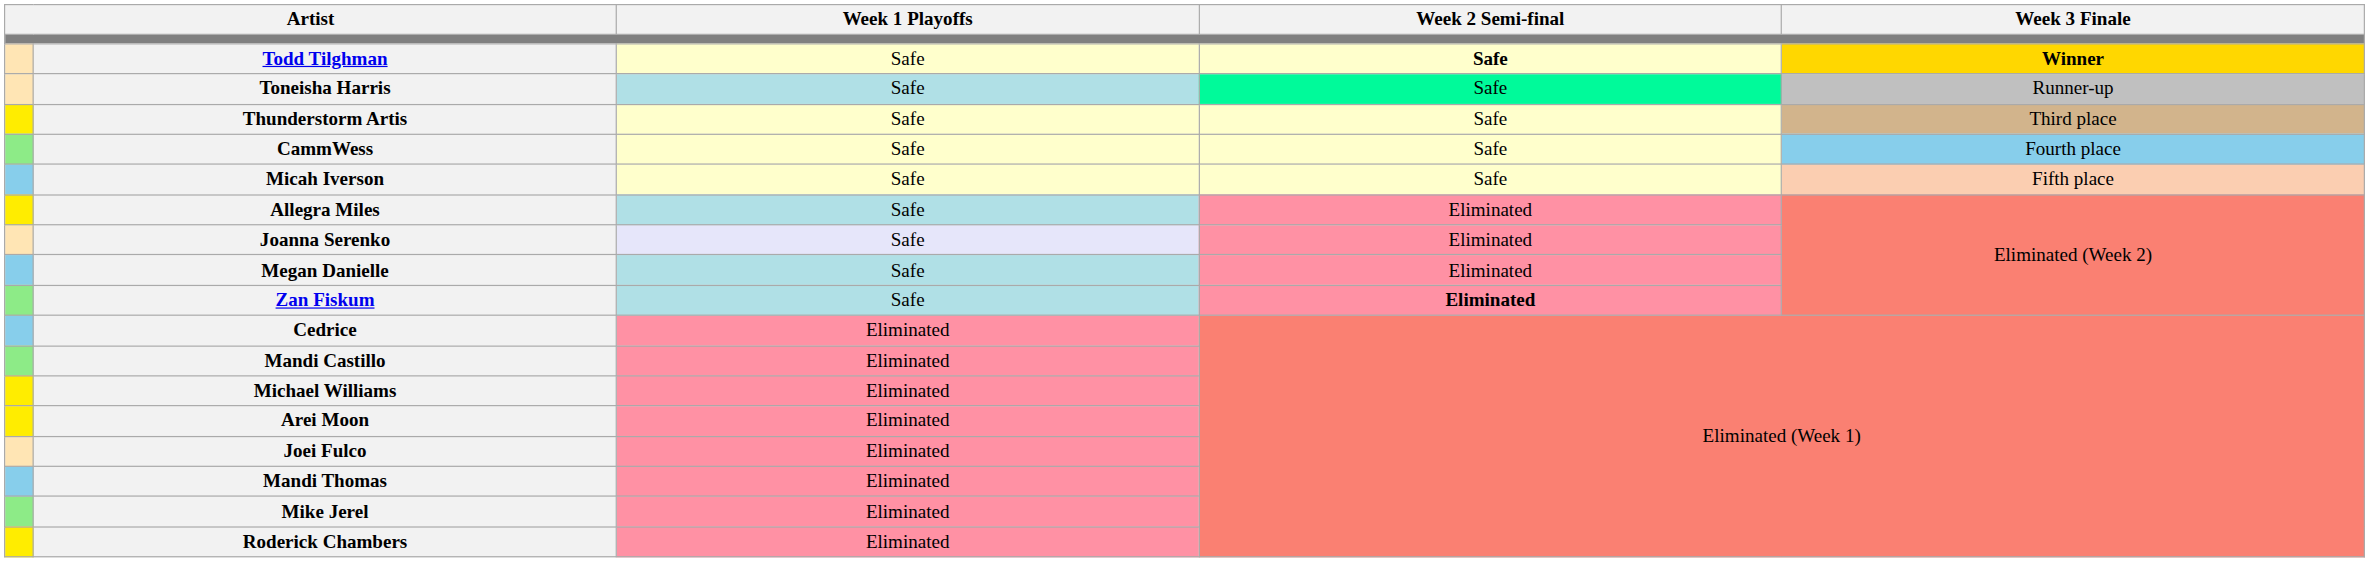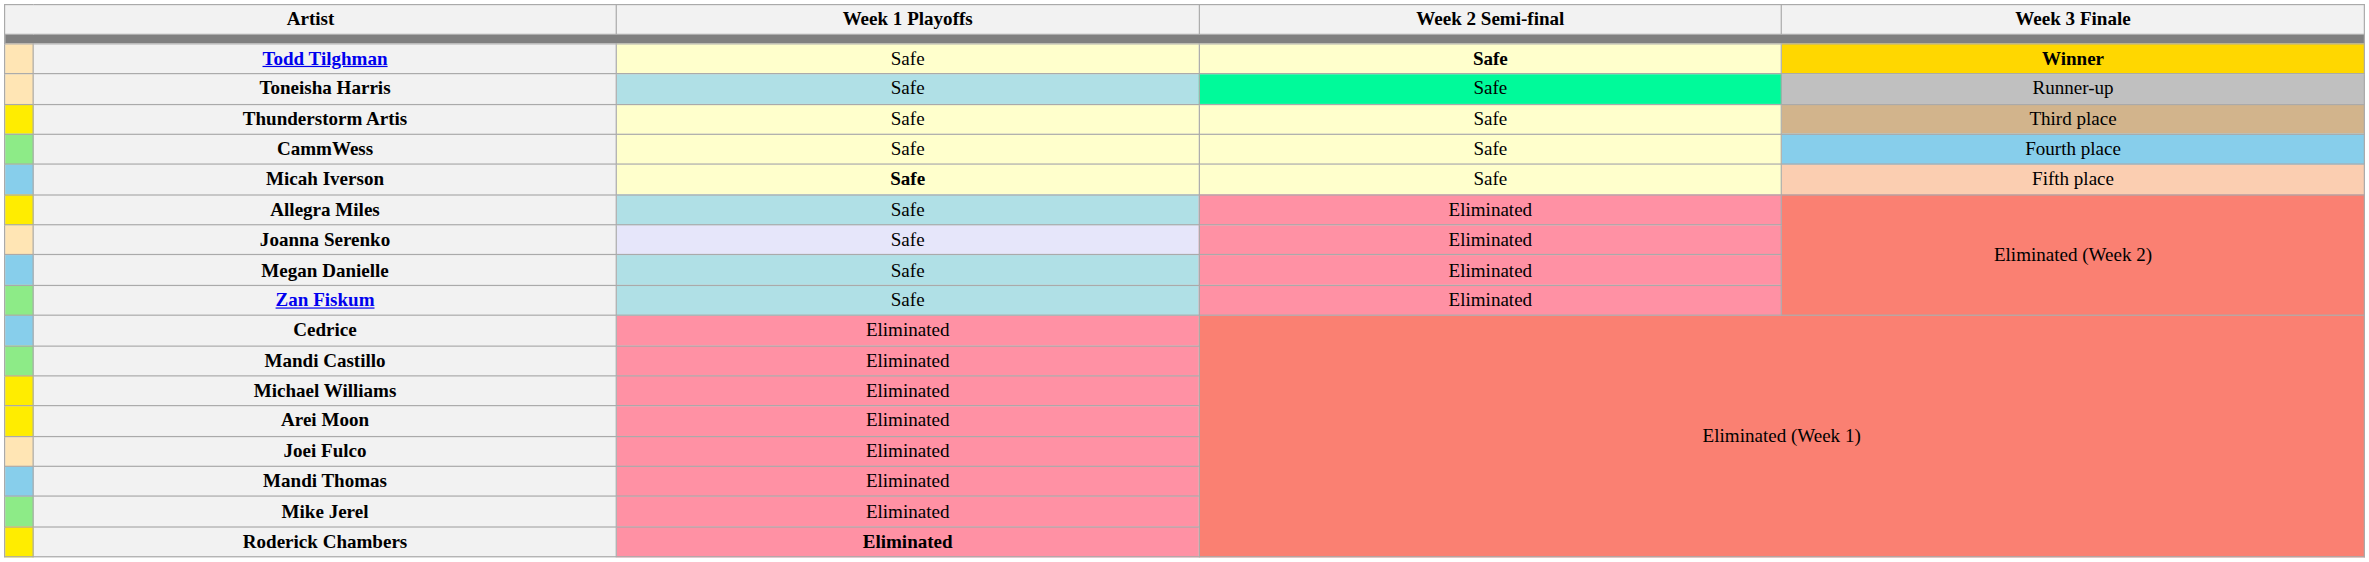(908, 179) normal -> (908, 179) bold
(1490, 300) bold -> (1490, 300) normal
(908, 541) normal -> (908, 541) bold
